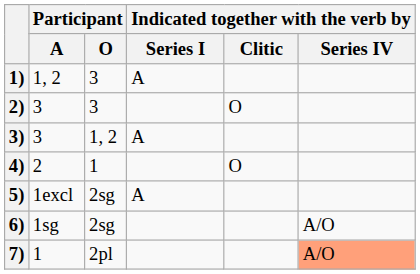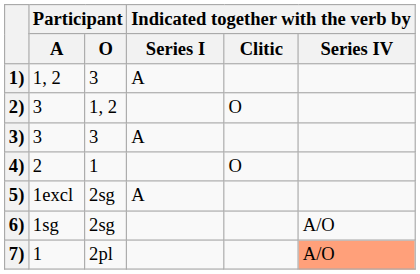(94, 107) 3 -> (103, 107) 1, 2
(103, 136) 1, 2 -> (94, 136) 3
